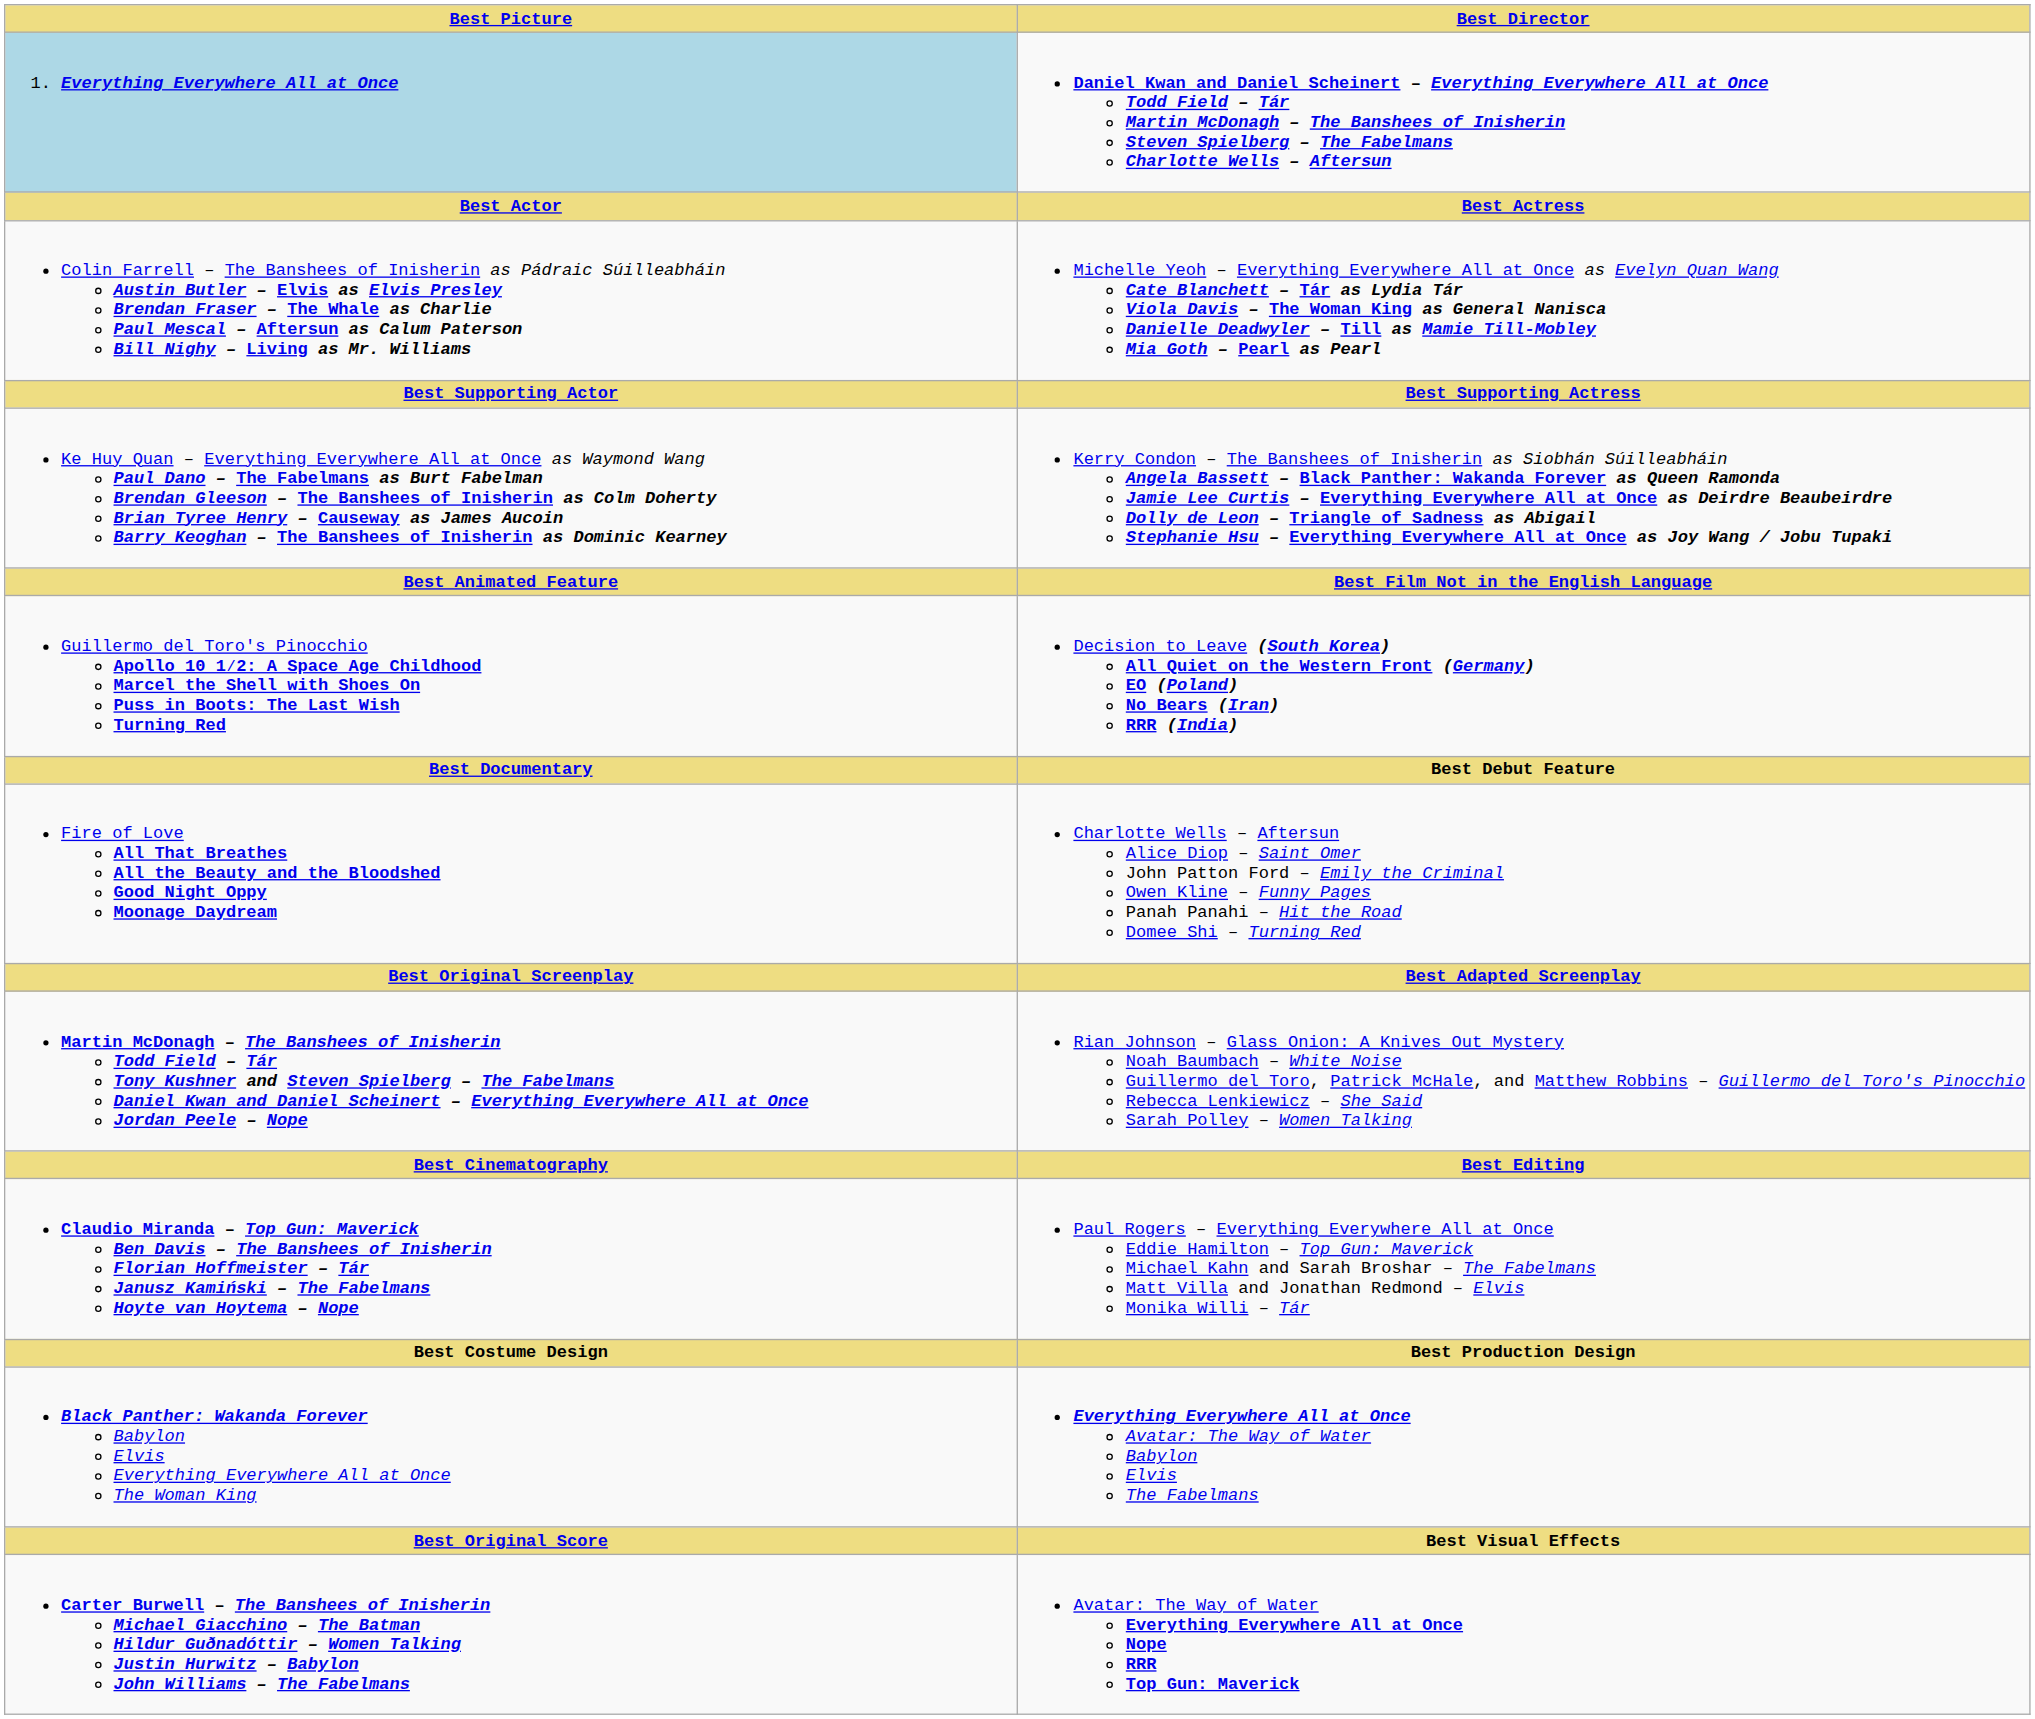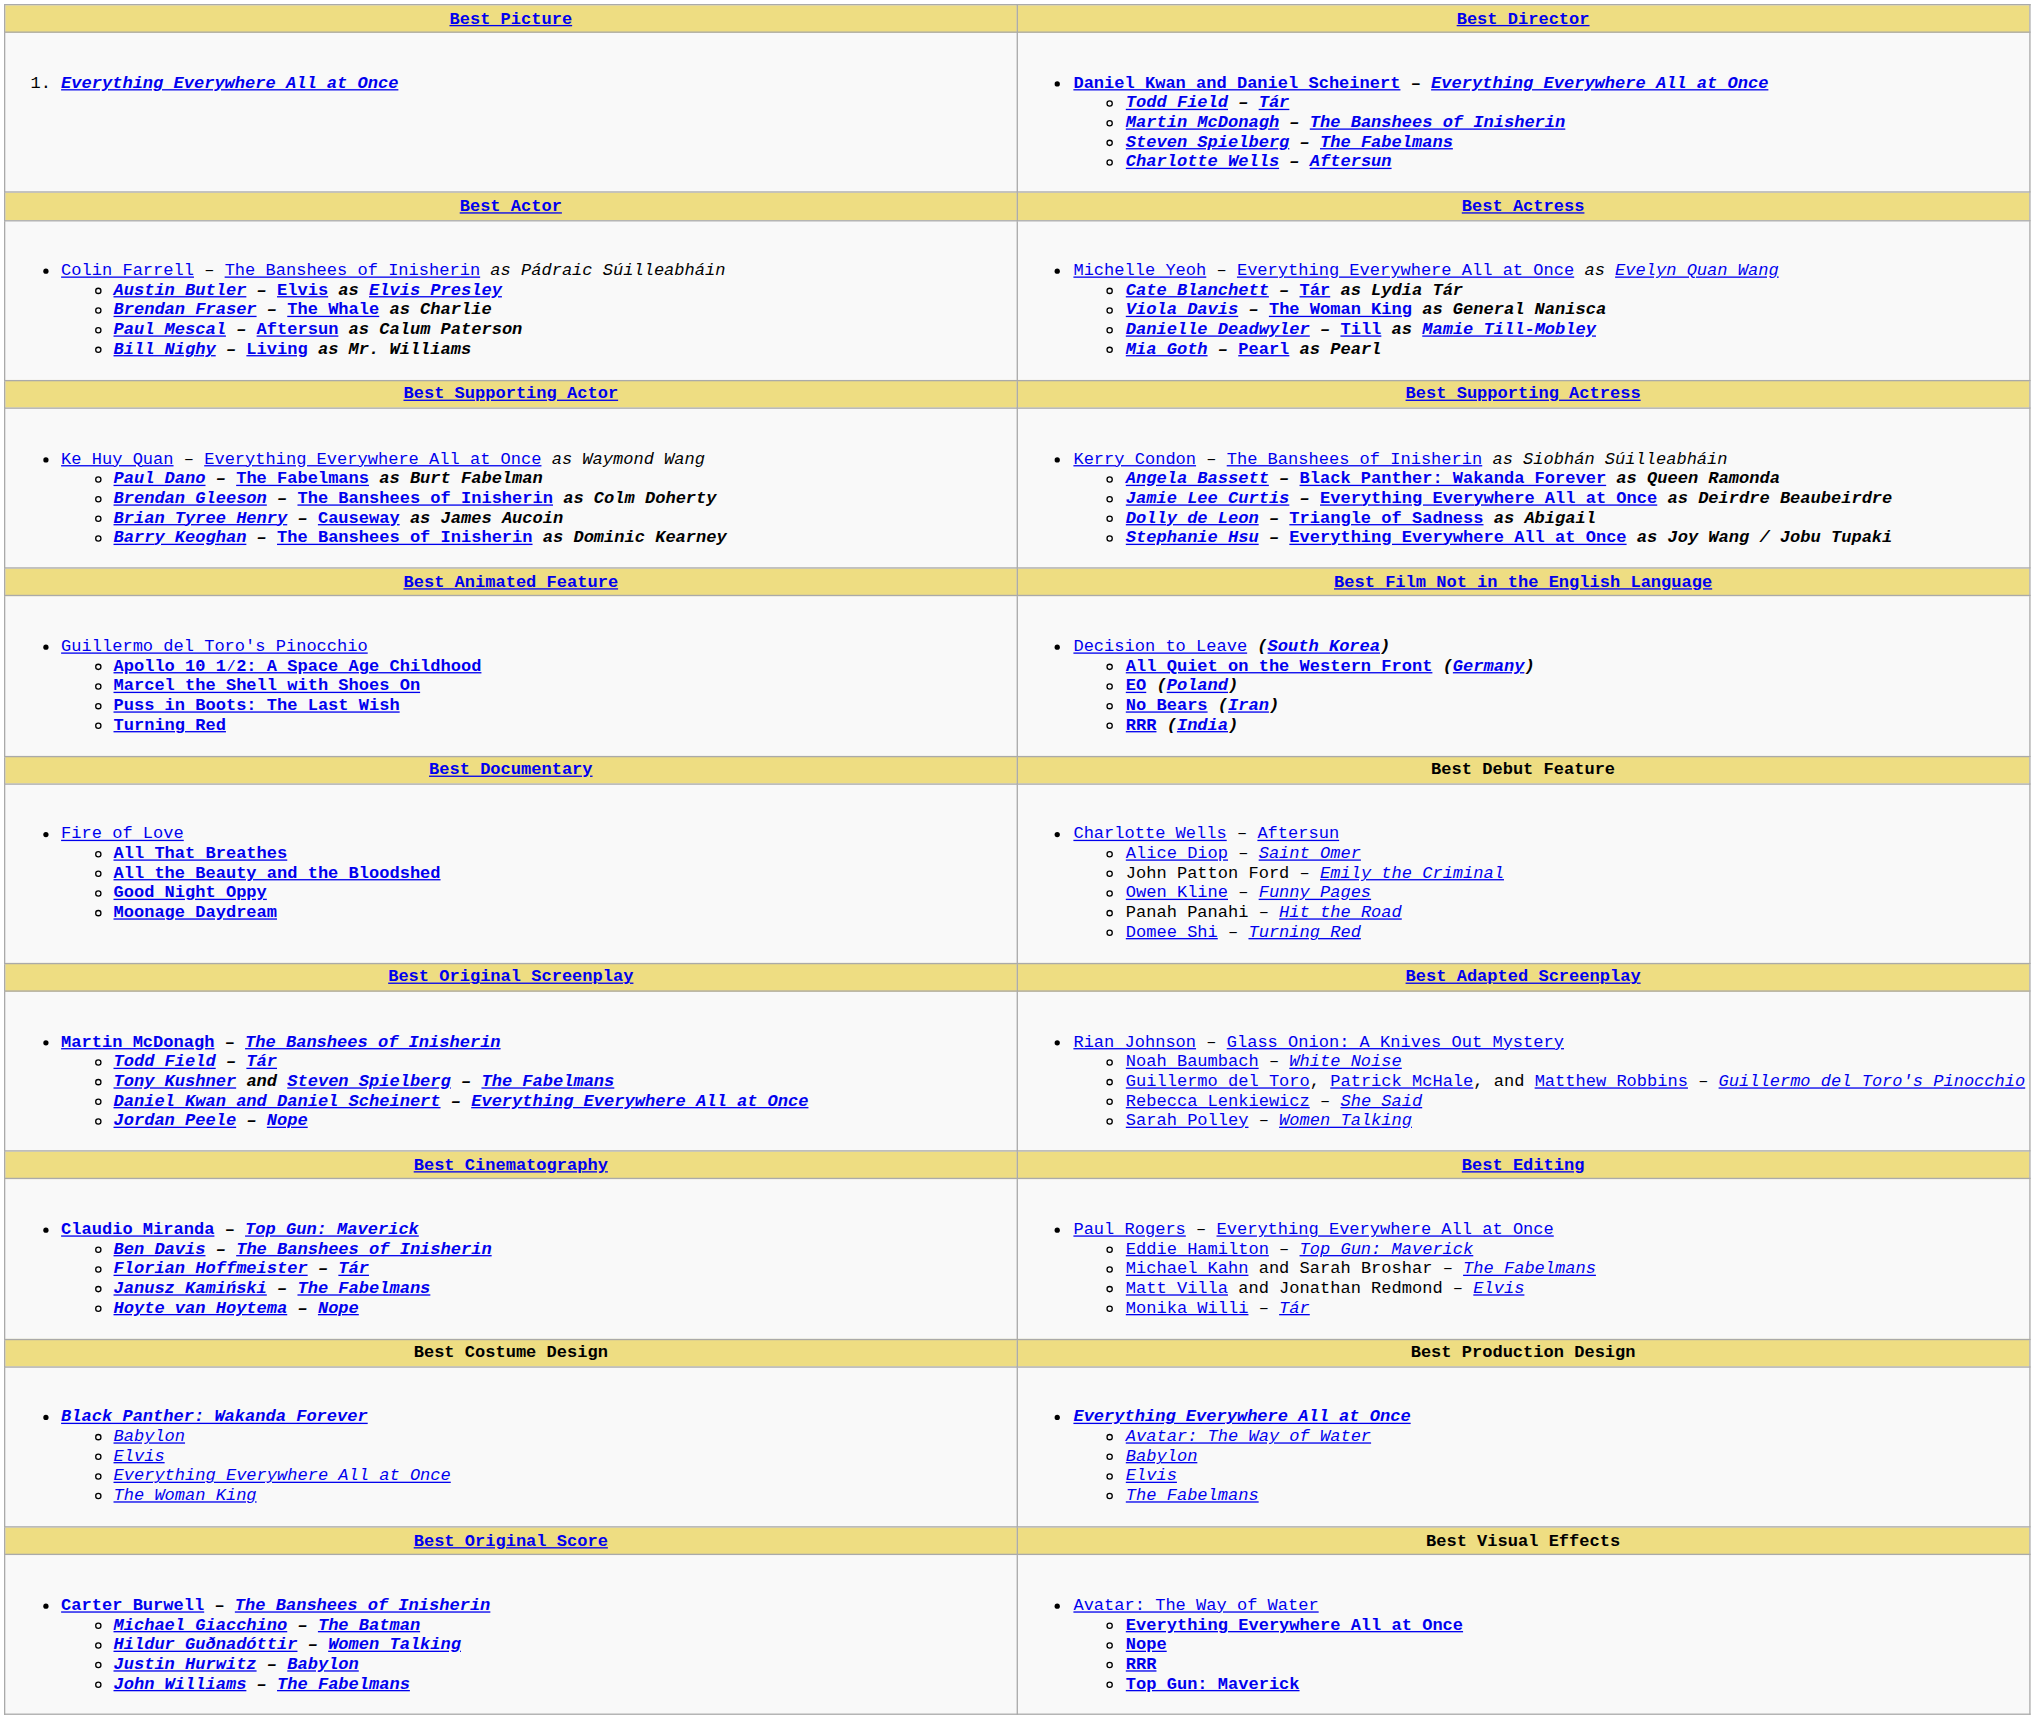(511, 83) lightblue background -> (511, 83) no background
